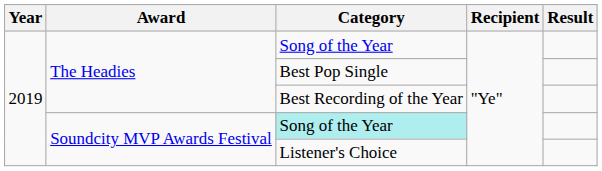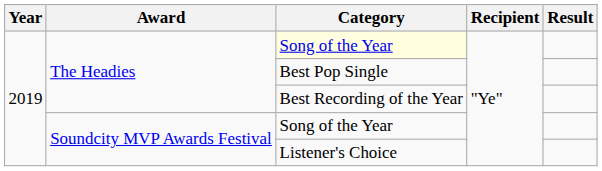(336, 44) no background -> (336, 44) lightyellow background
(336, 125) paleturquoise background -> (336, 125) no background
